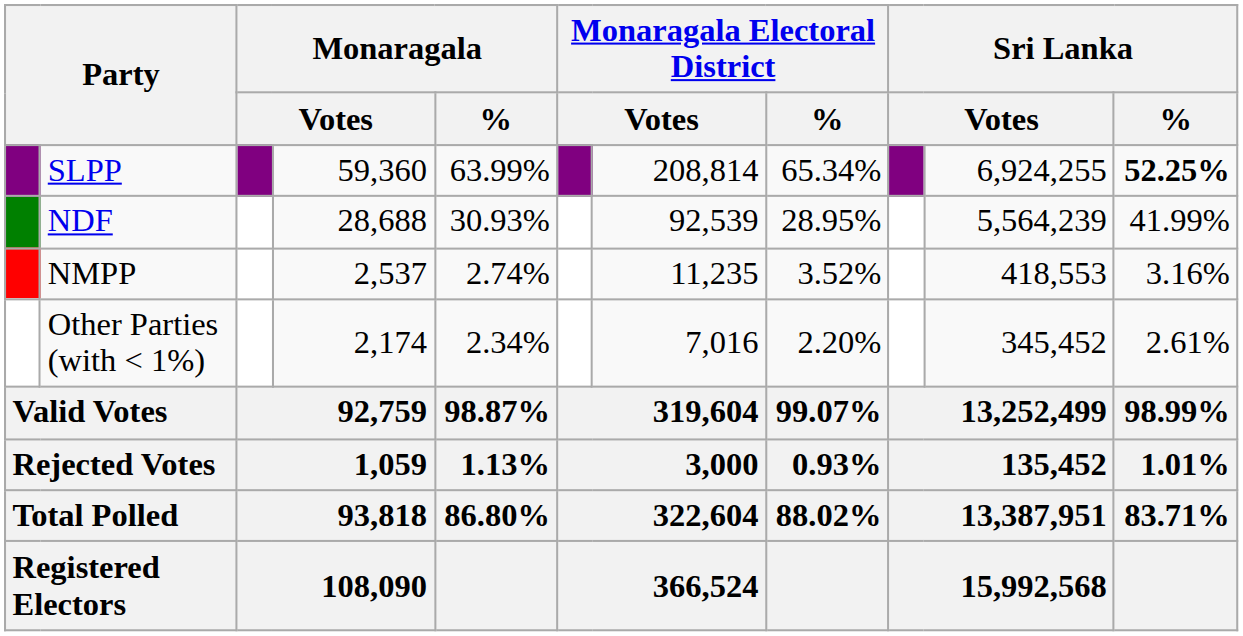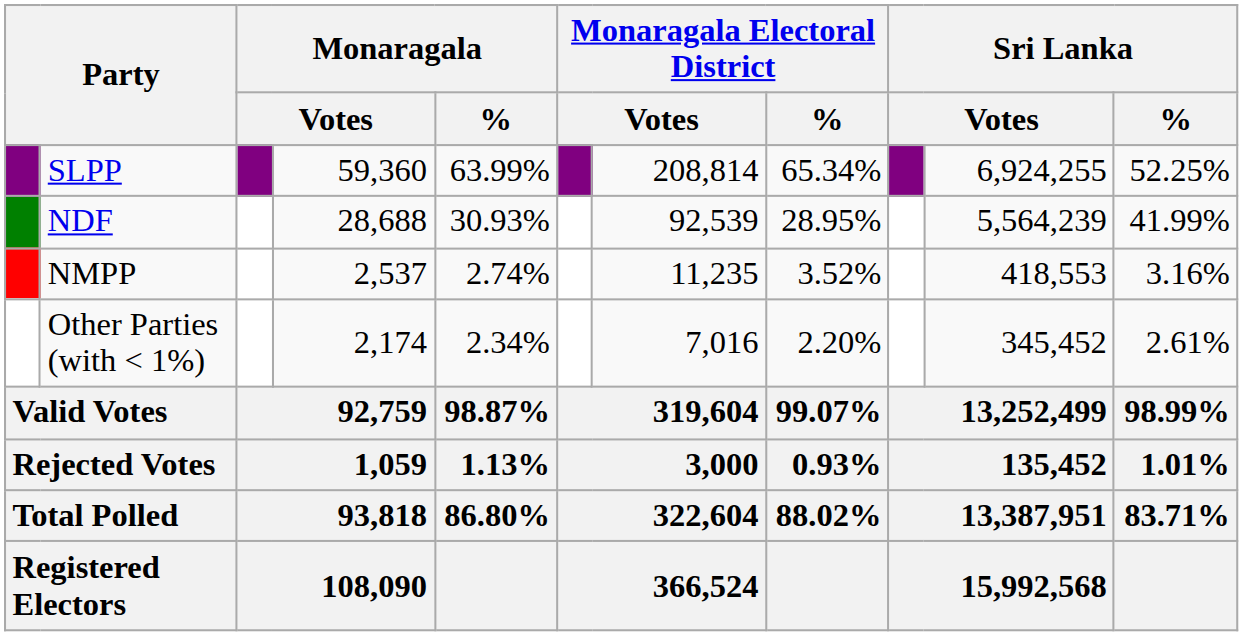(1177, 169) bold -> (1180, 169) normal
